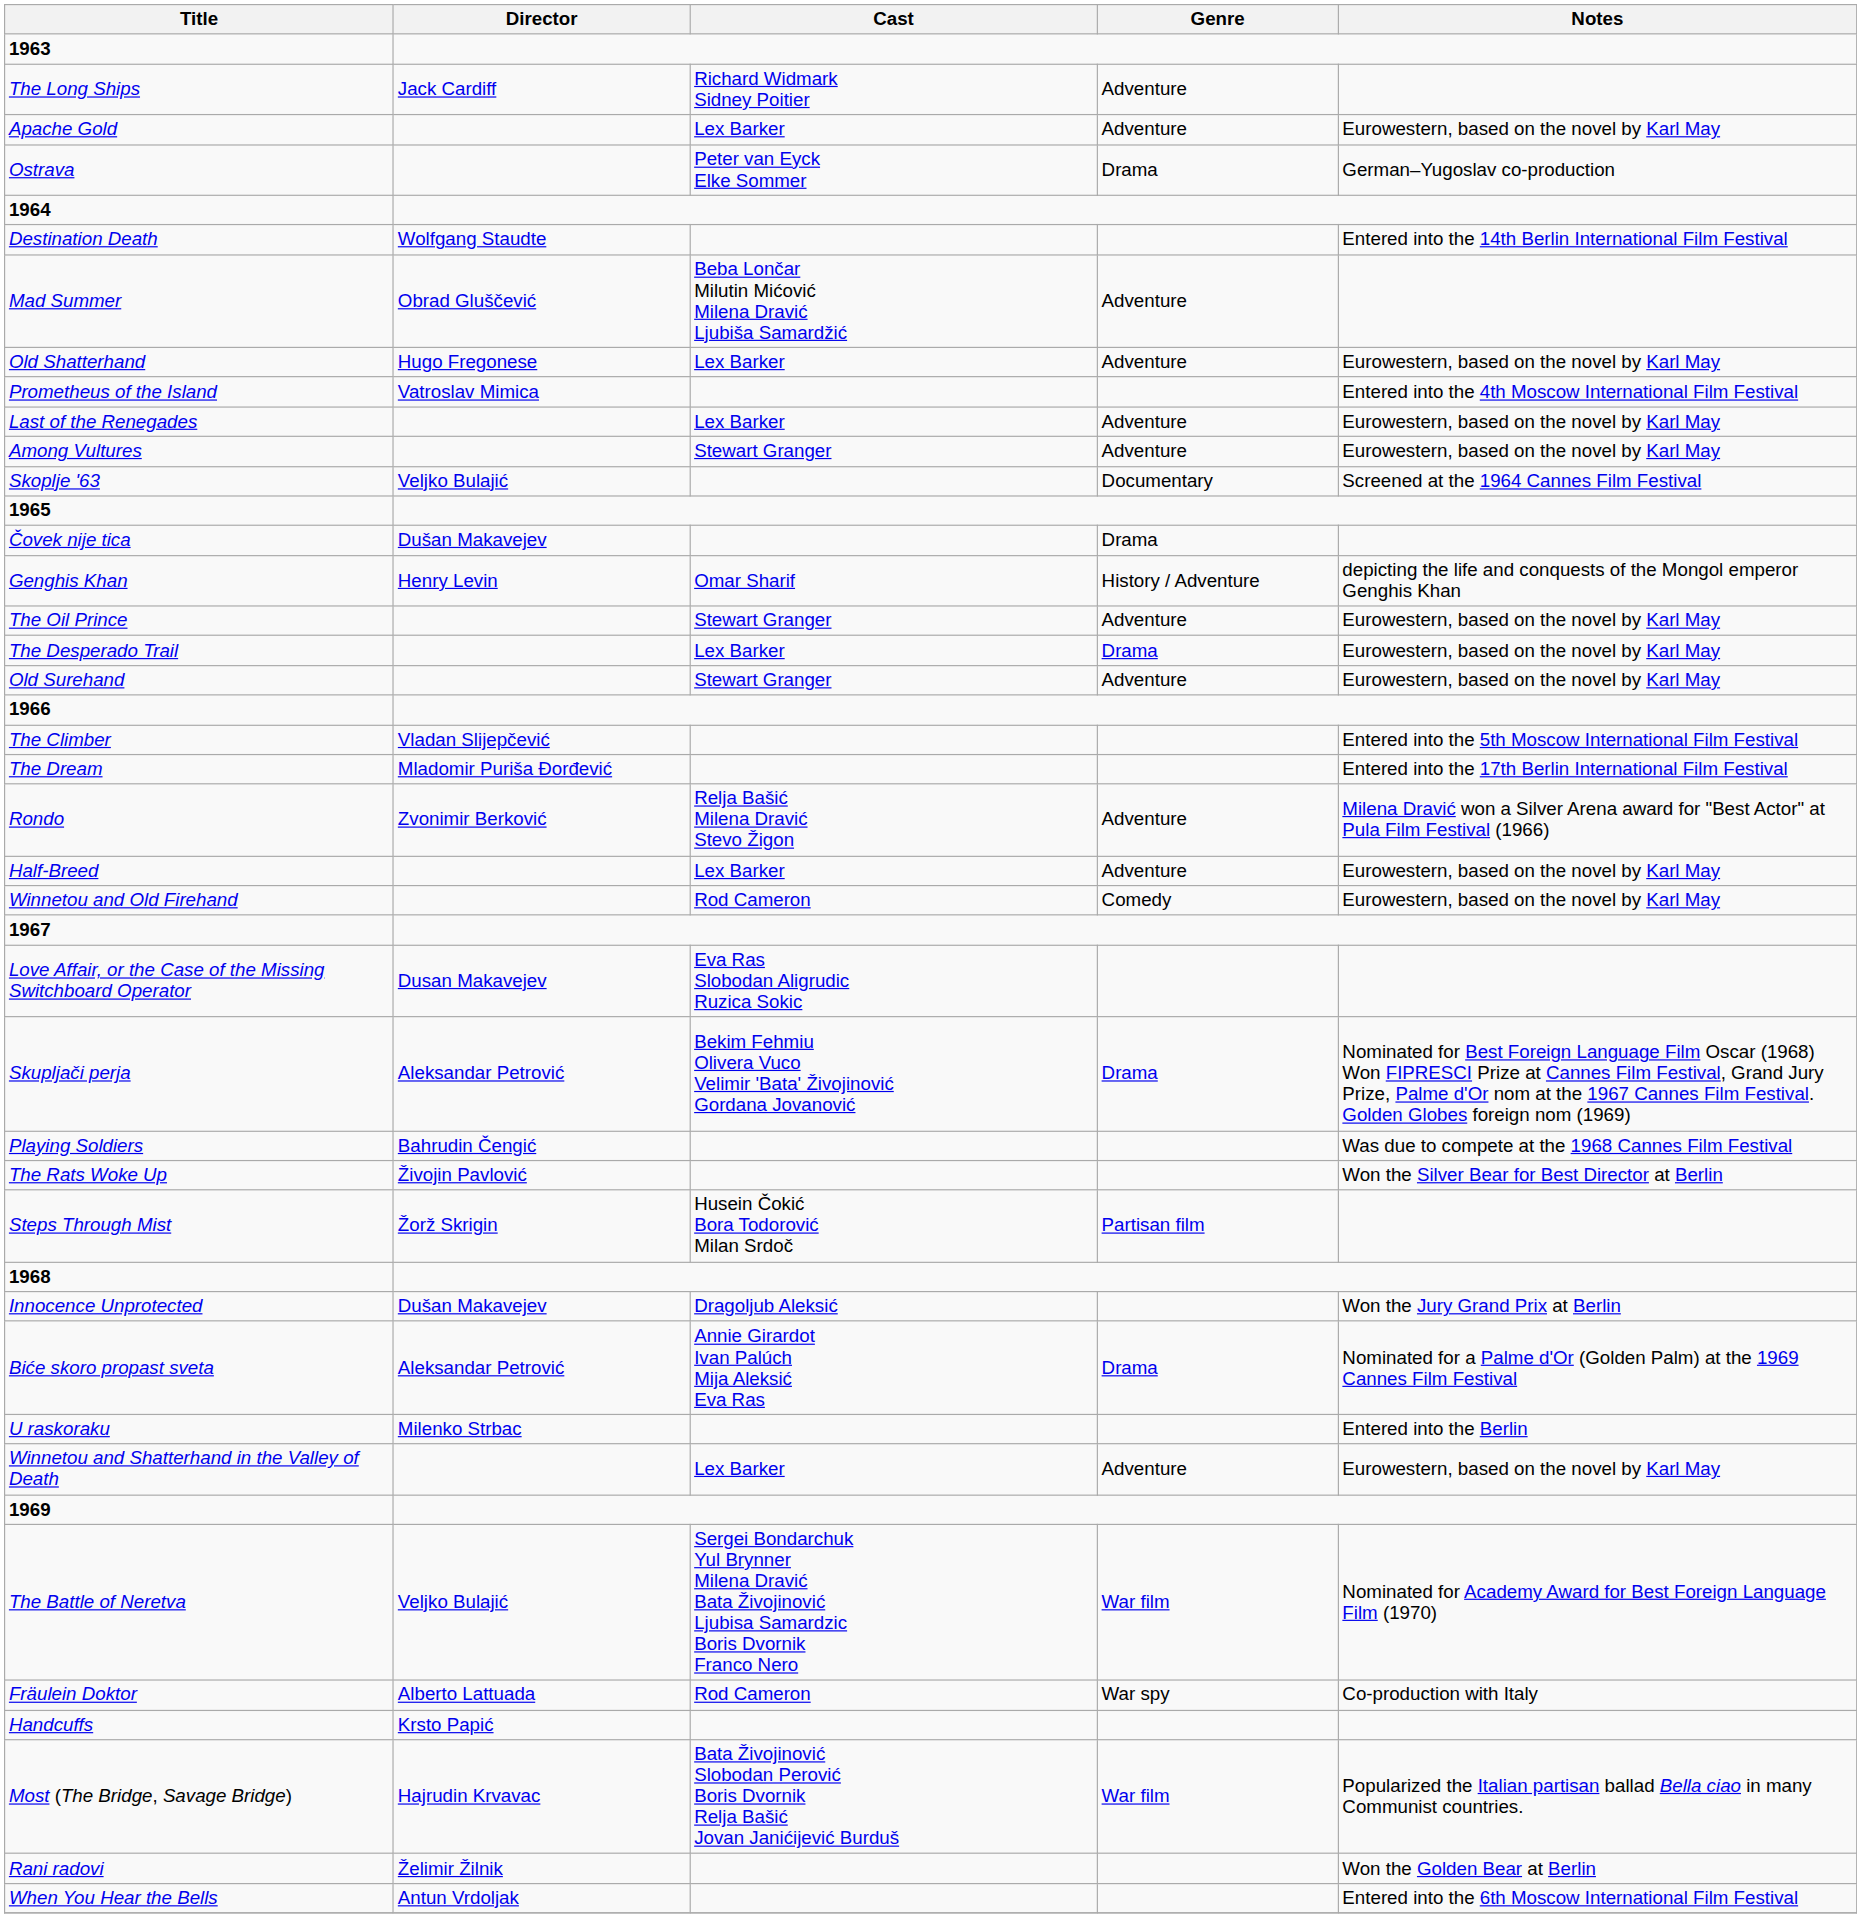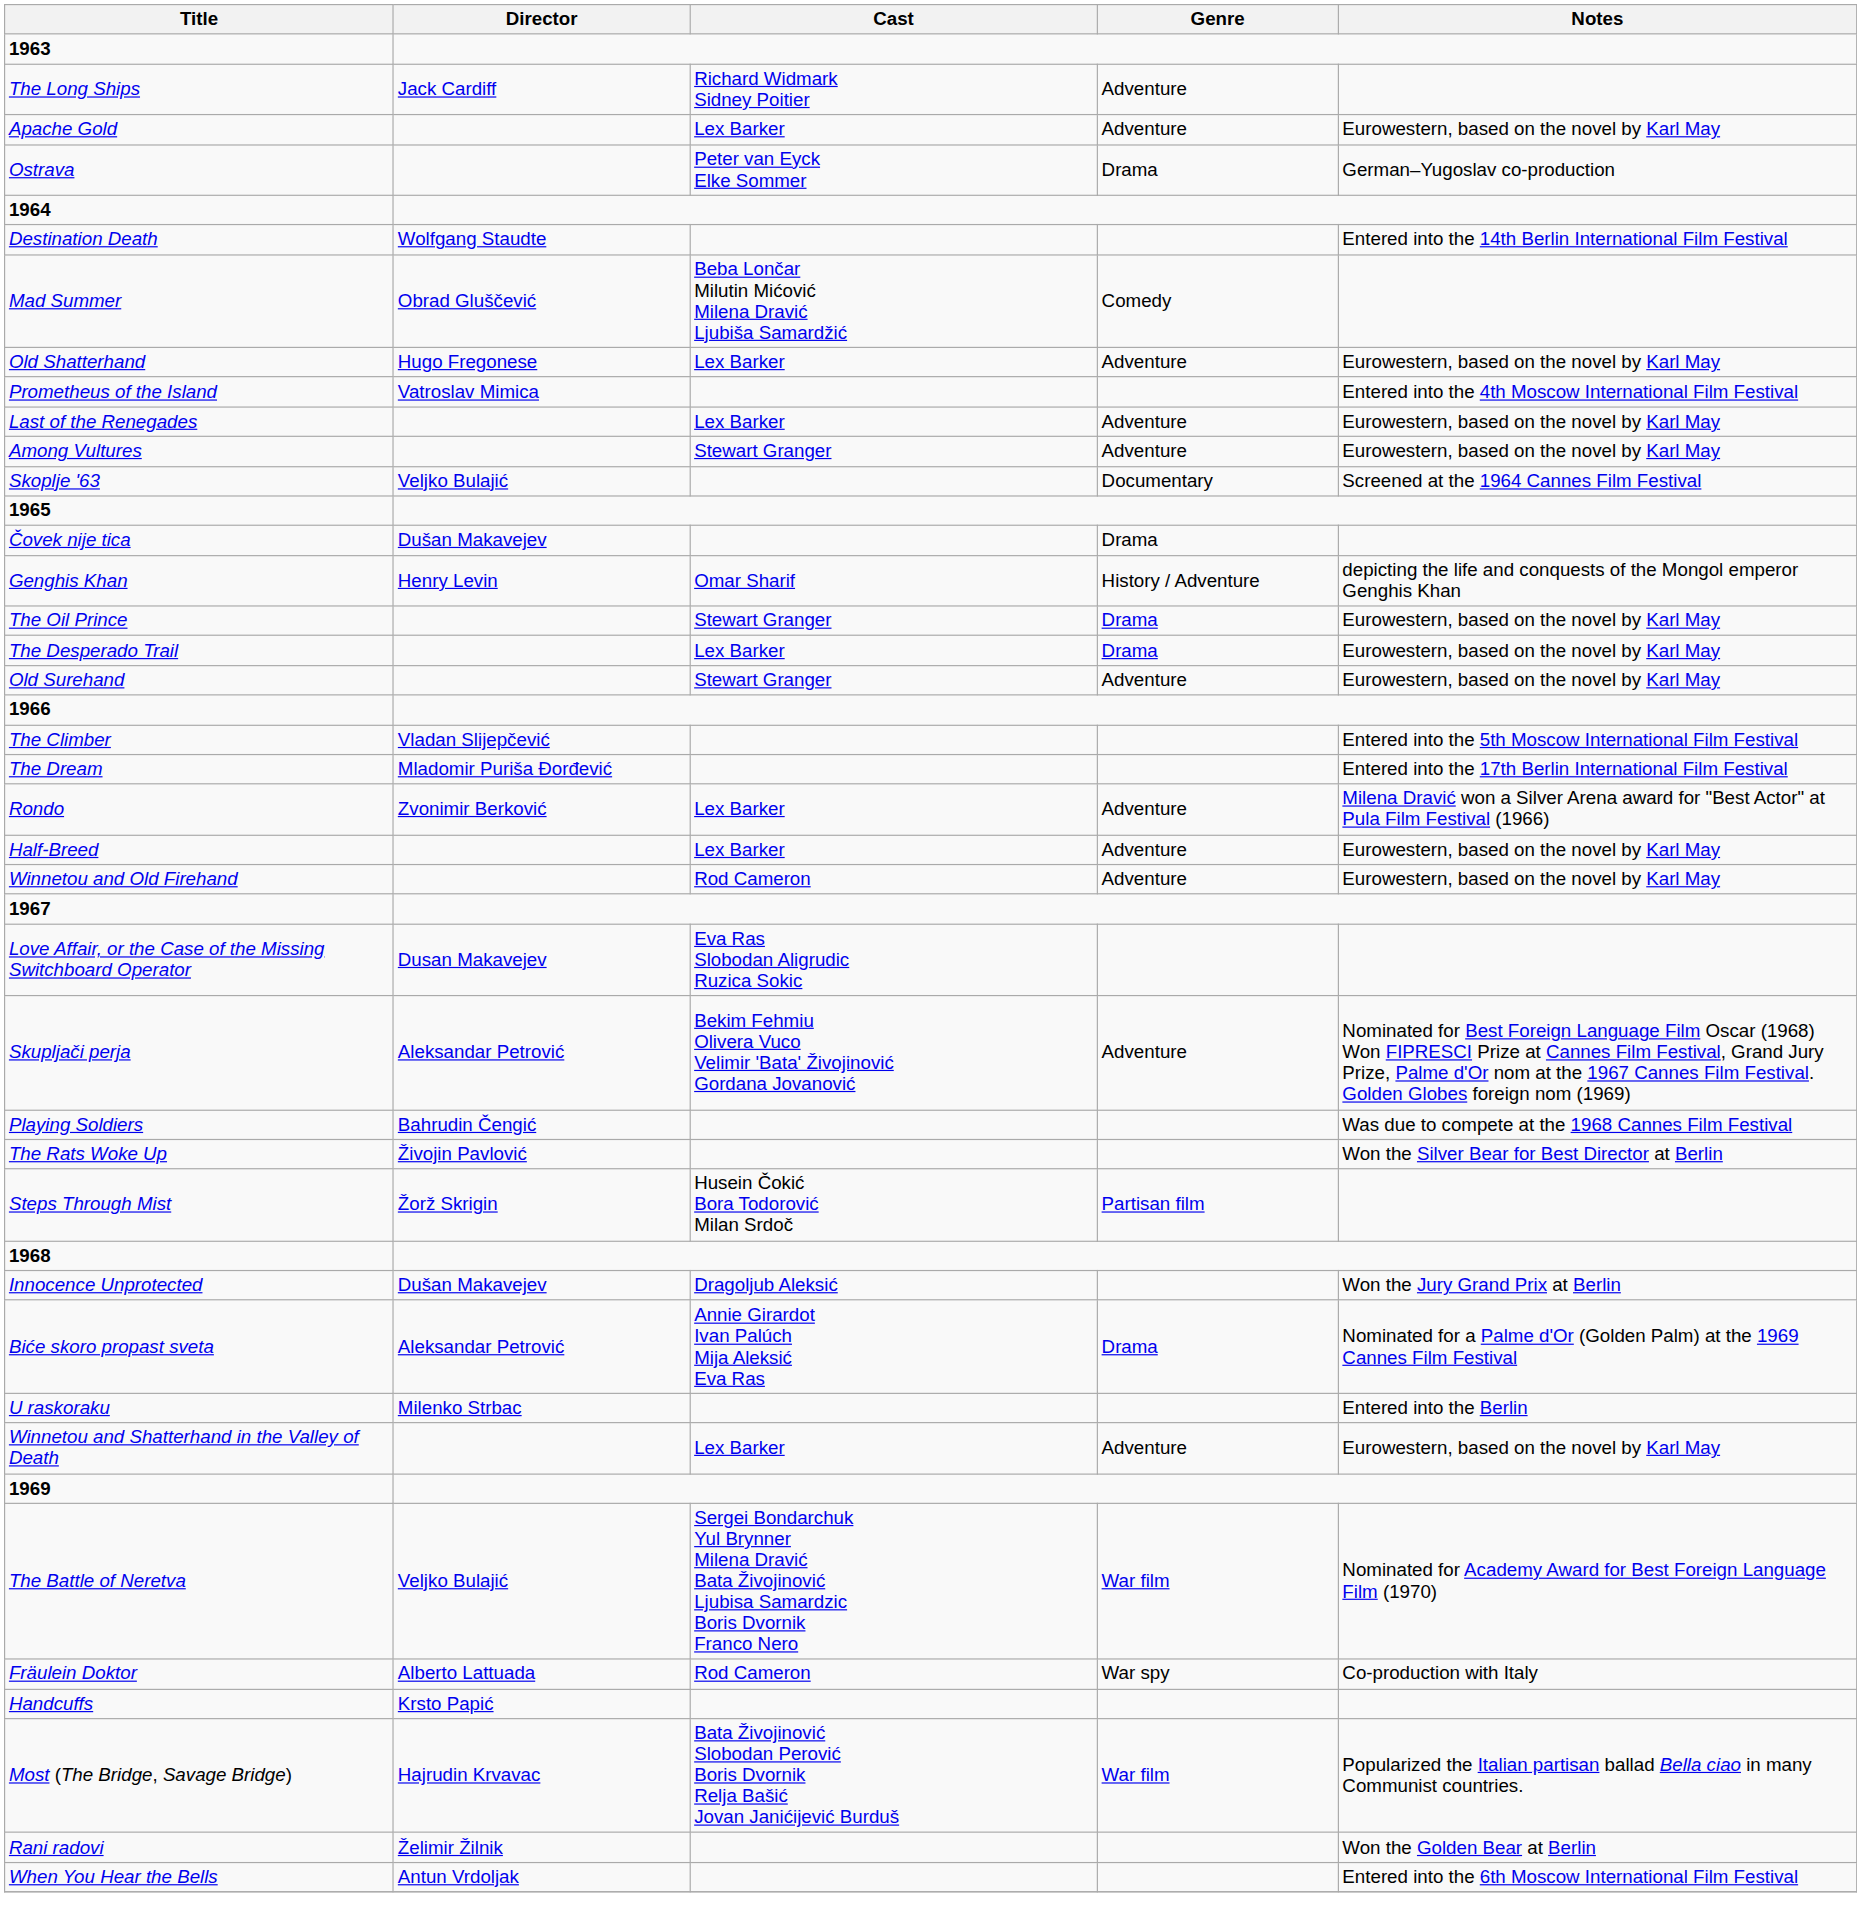(1144, 300) Adventure -> (1136, 300) Comedy
(1144, 620) Adventure -> (1130, 620) Drama
(751, 819) Relja Bašić Milena Dravić Stevo Žigon -> (739, 809) Lex Barker
(1136, 900) Comedy -> (1144, 879) Adventure
(1130, 1073) Drama -> (1144, 1052) Adventure
